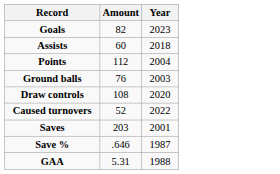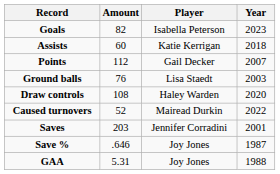+ column: (189, 12)
(160, 62) 2004 -> (256, 62) 2007
